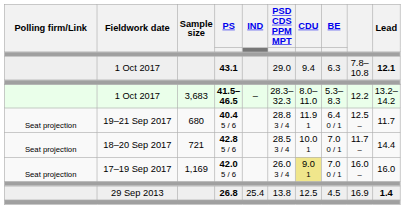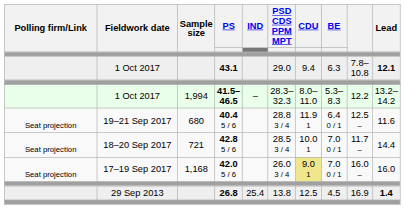(196, 96) 3,683 -> (196, 96) 1,994
(386, 120) 11.7 -> (386, 120) 11.6
(196, 169) 1,169 -> (196, 169) 1,168
